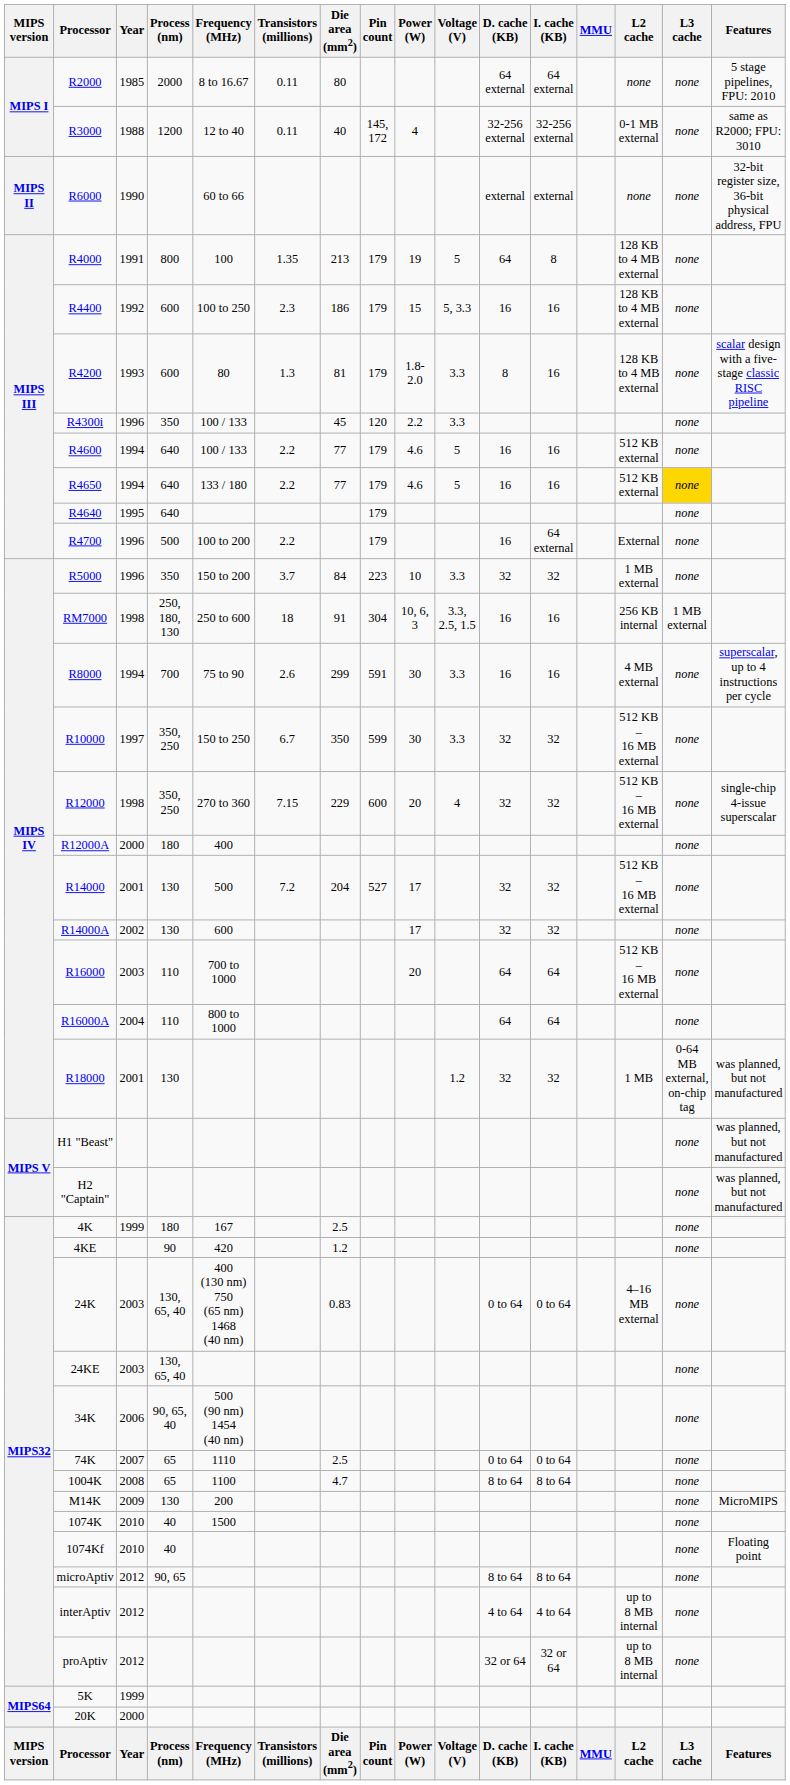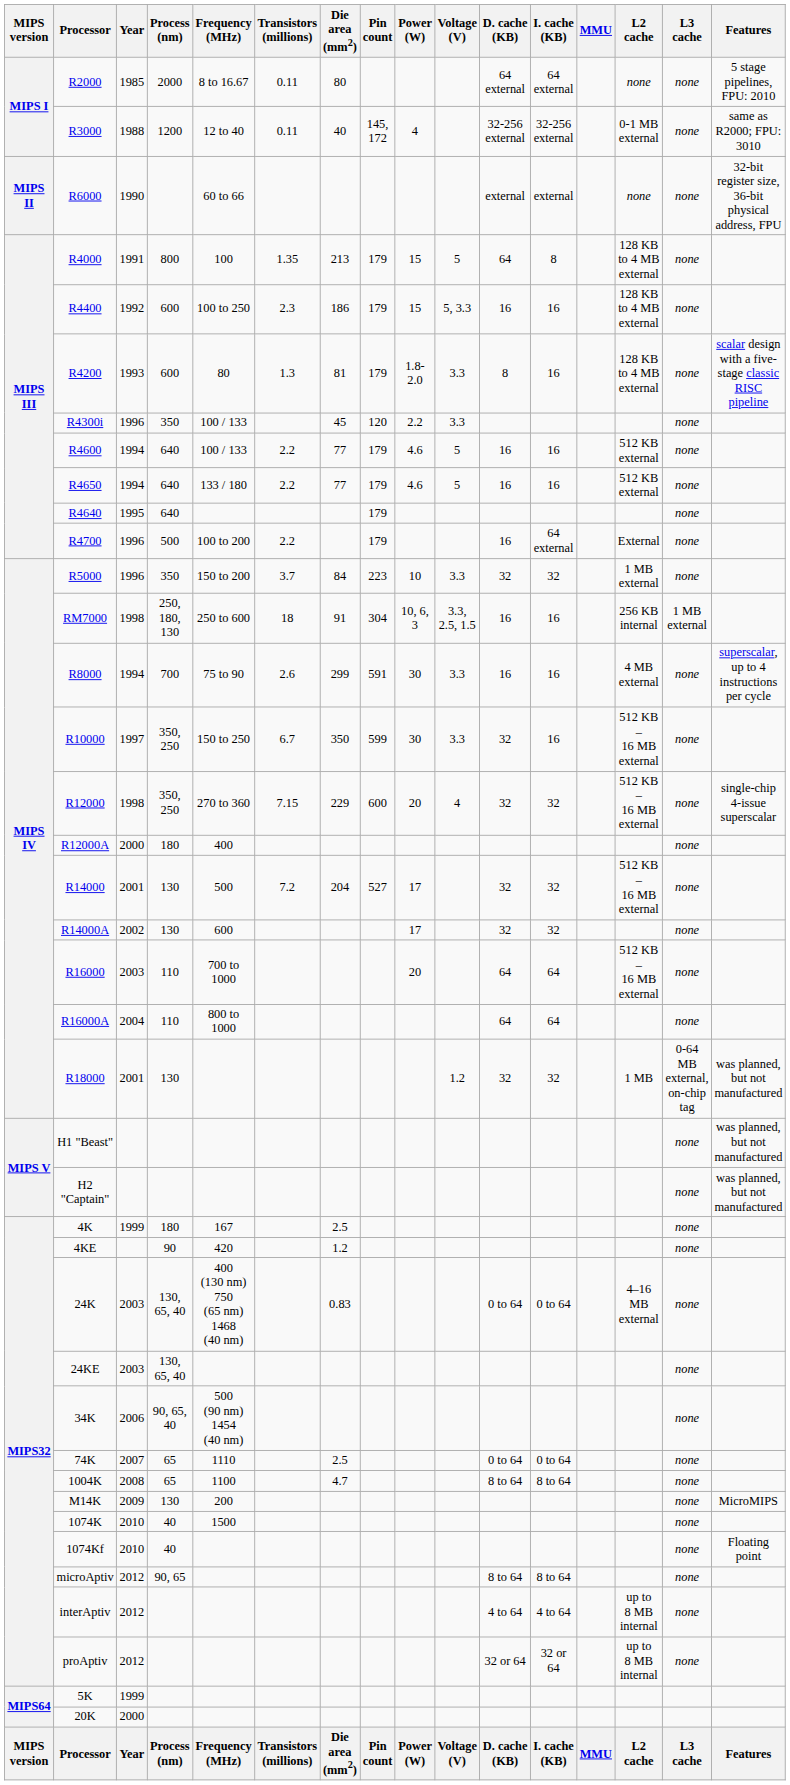(415, 259) 19 -> (415, 259) 15
(687, 485) gold background -> (687, 485) no background
(554, 738) 32 -> (554, 738) 16
